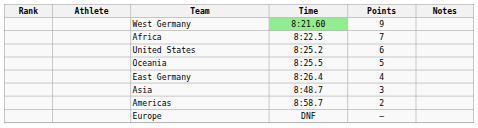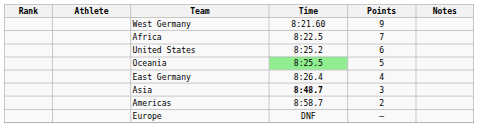(308, 24) lightgreen background -> (308, 24) no background
(308, 63) no background -> (308, 63) lightgreen background
(308, 90) normal -> (308, 90) bold
